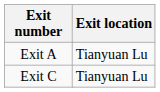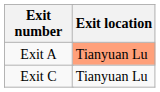(112, 53) no background -> (112, 53) lightsalmon background
